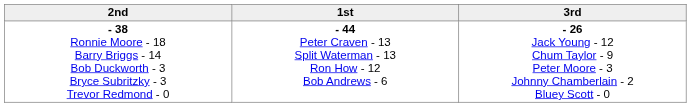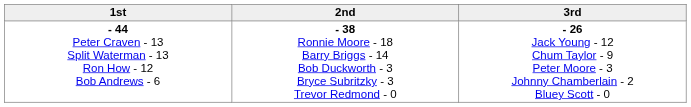columns swapped: (345, 12) <-> (118, 12)
